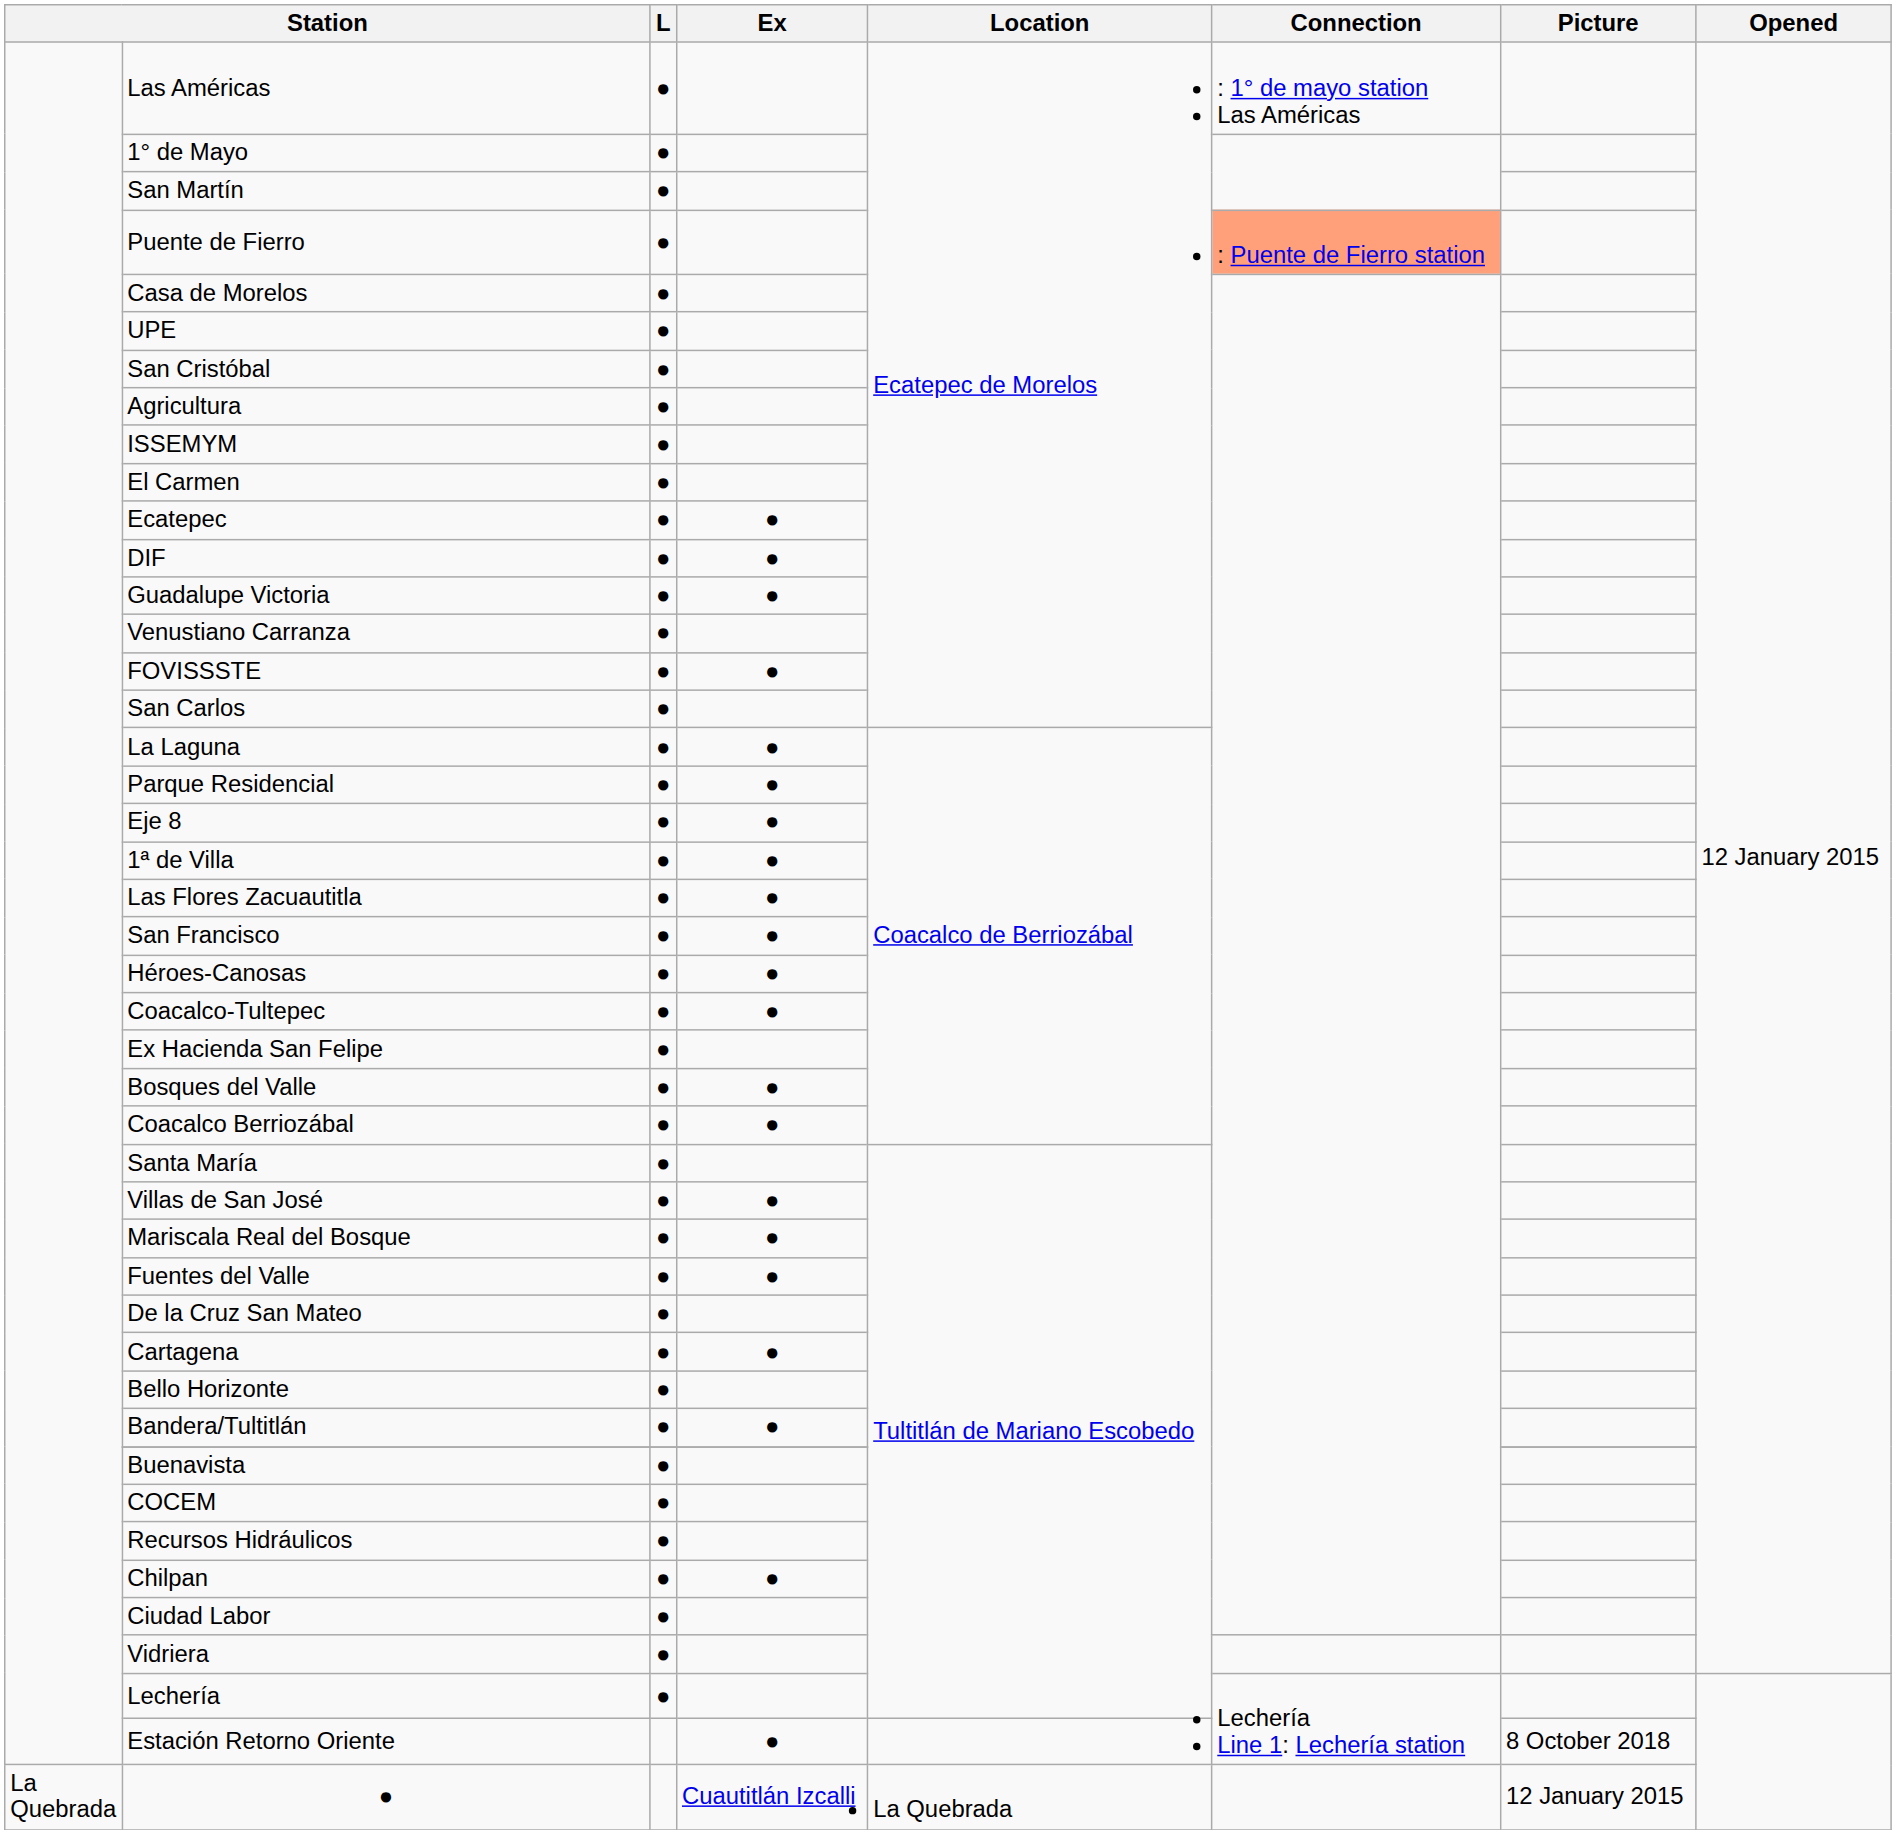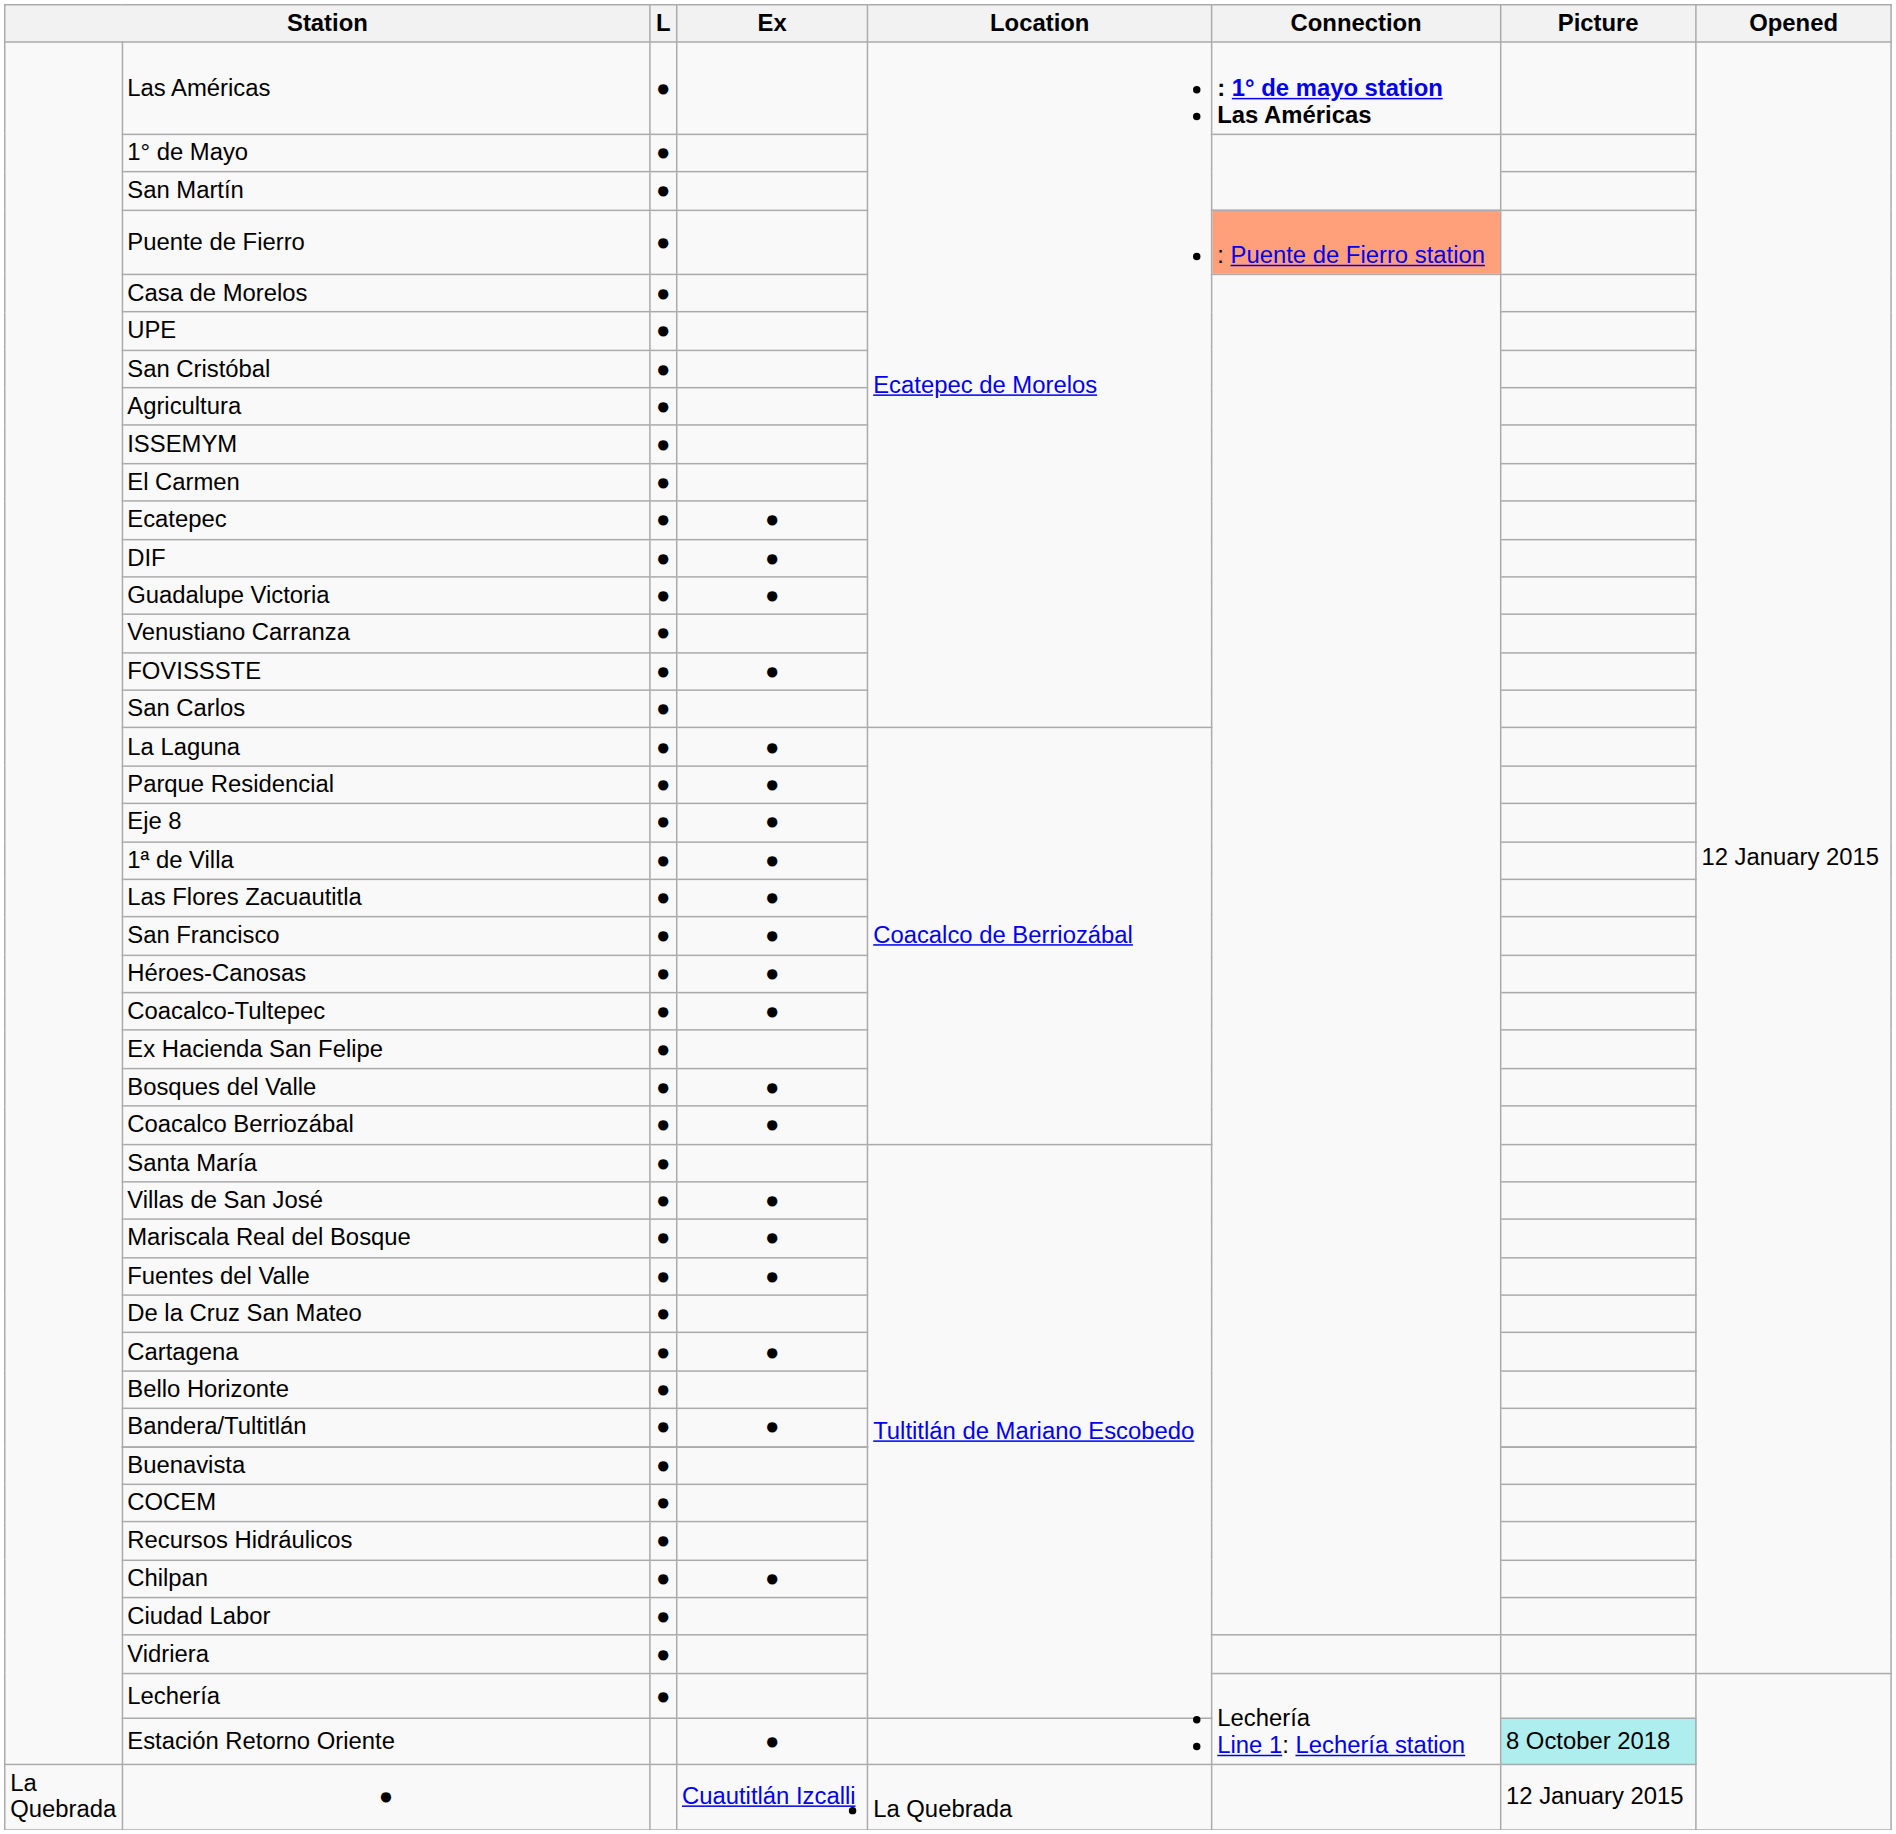(1356, 102) normal -> (1356, 102) bold
(1588, 1741) no background -> (1588, 1741) paleturquoise background
